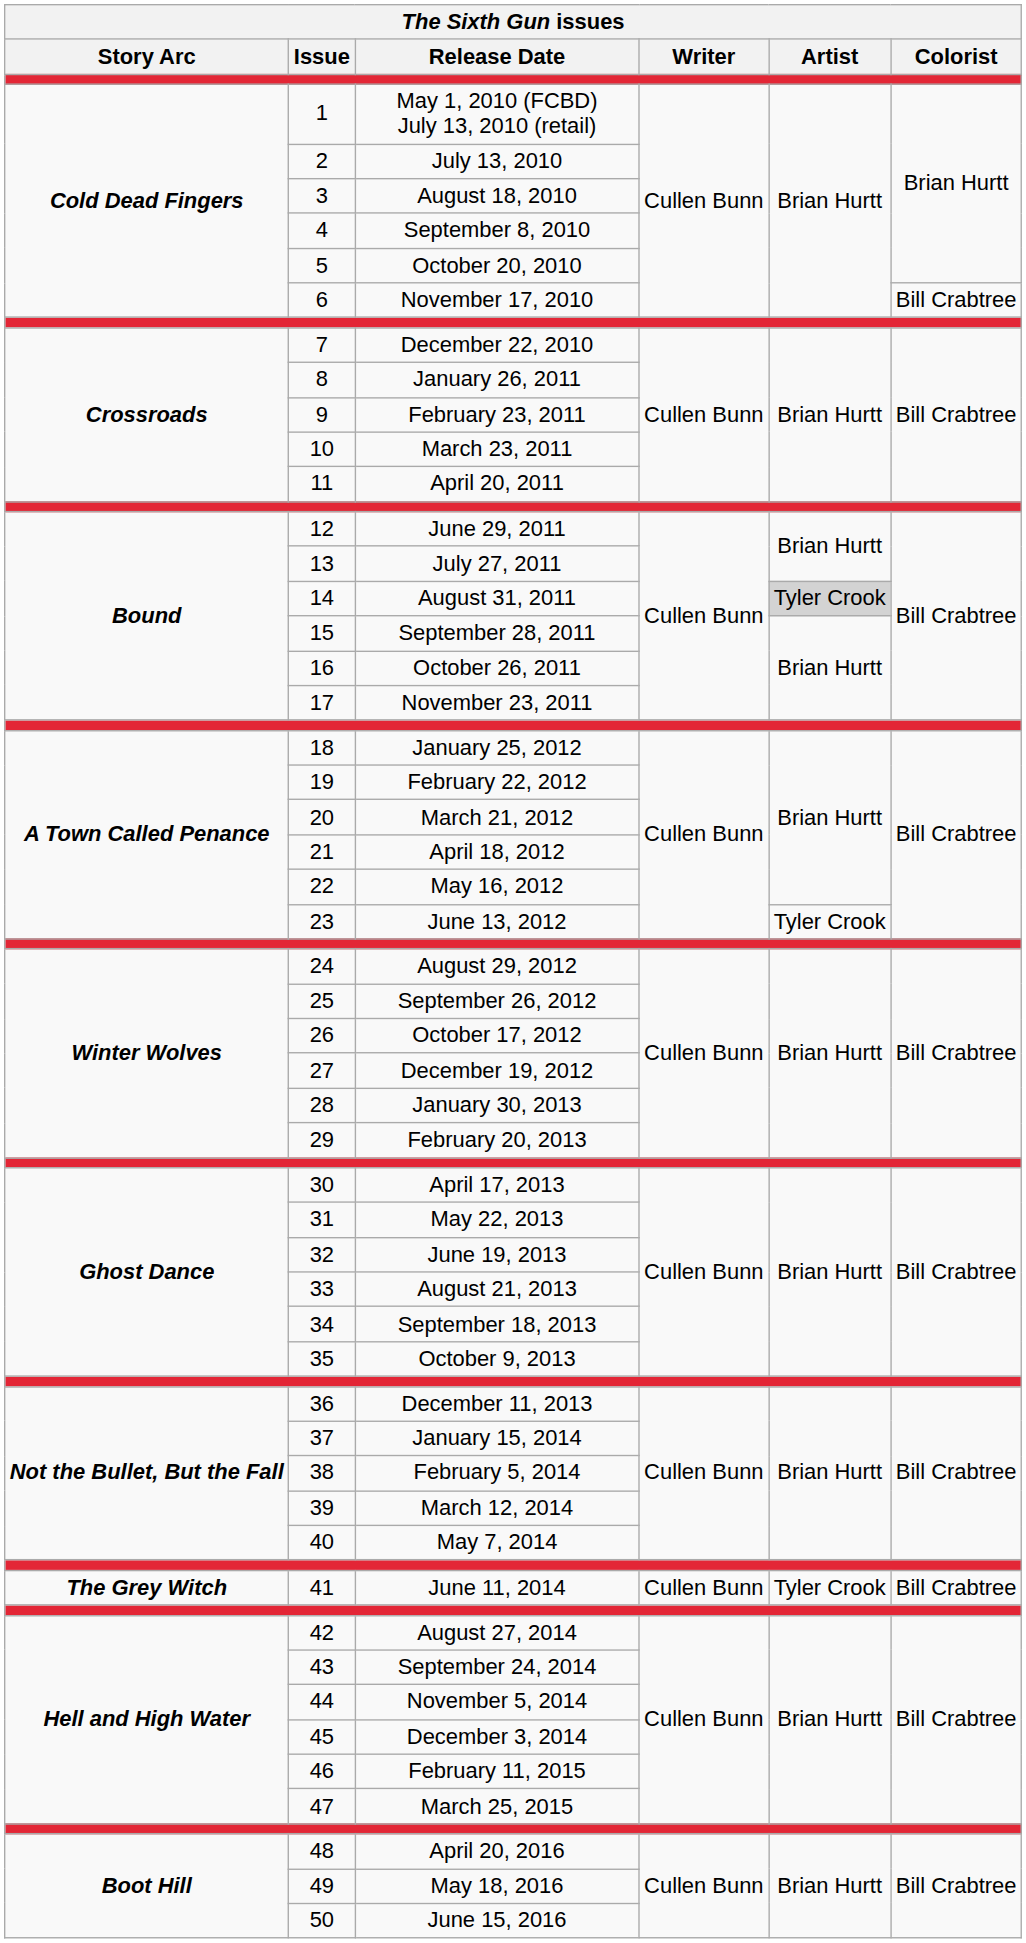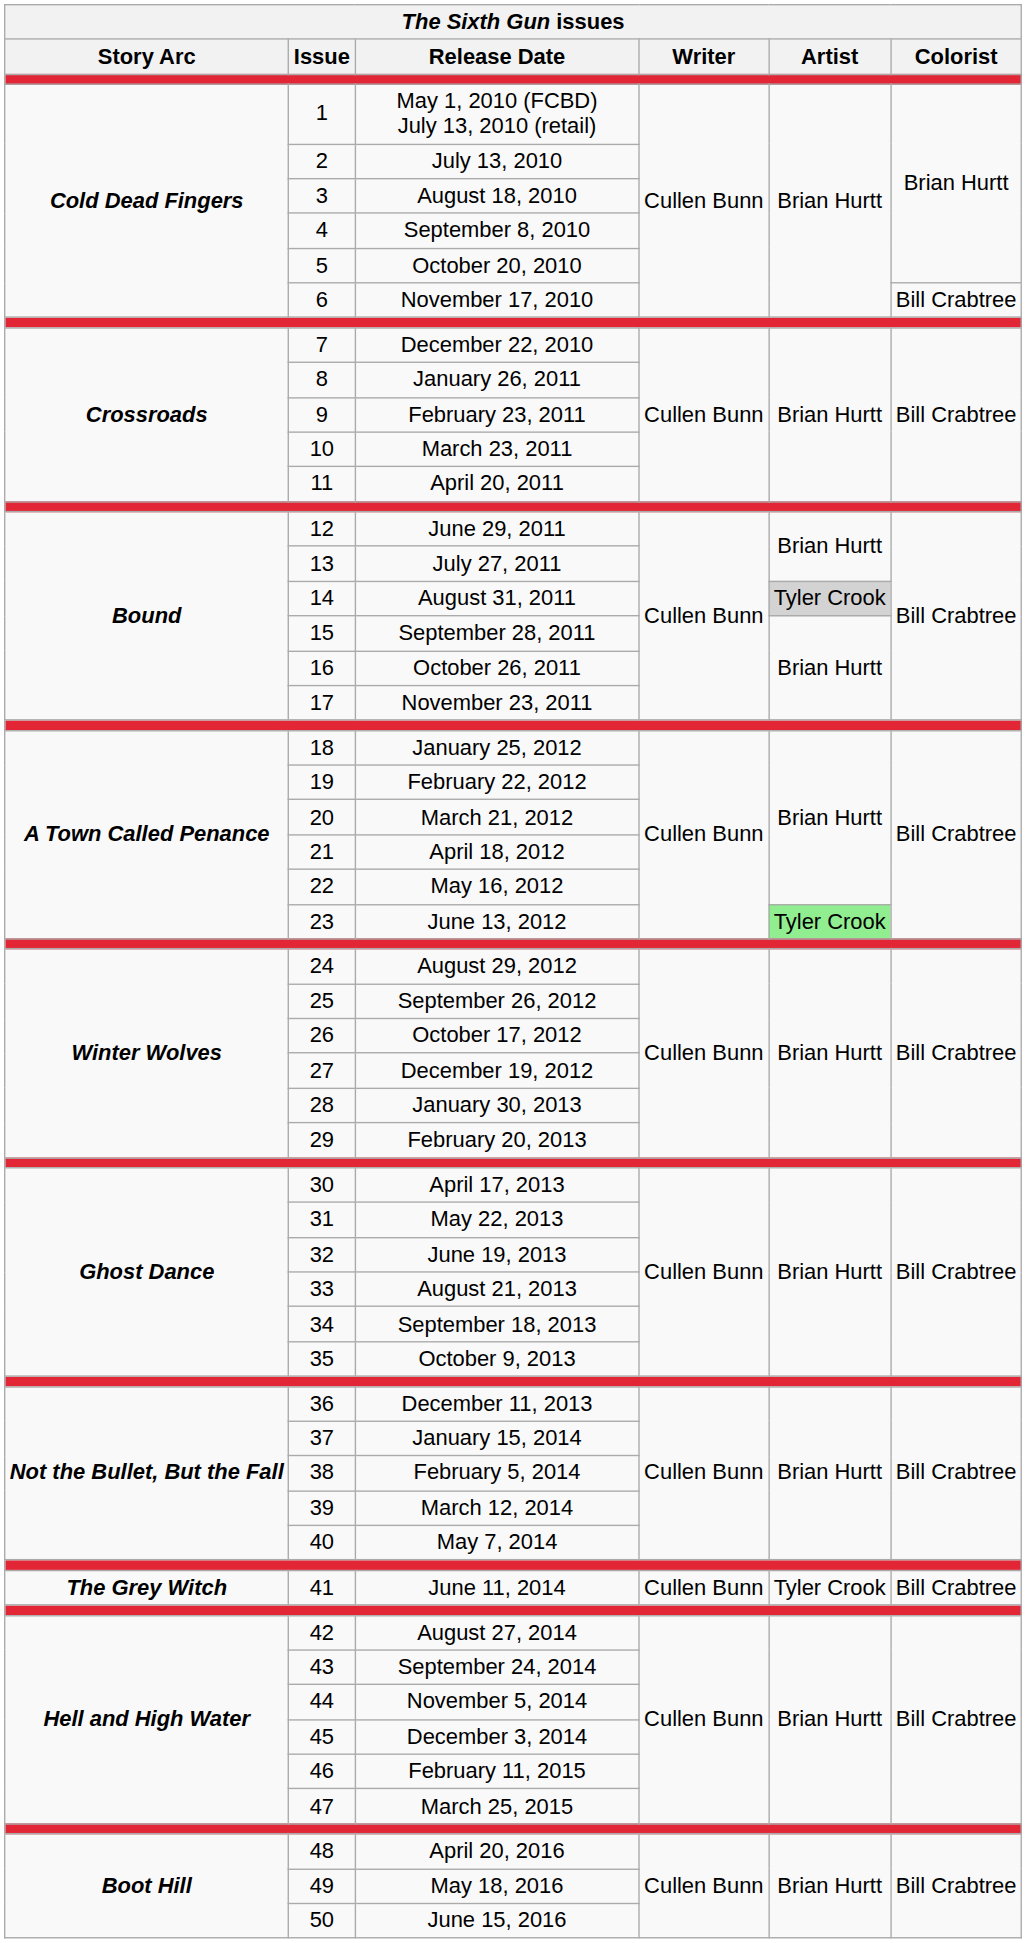(830, 921) no background -> (830, 921) lightgreen background
